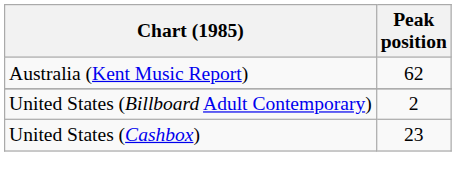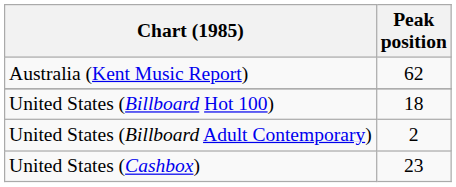+ row: (142, 103)
